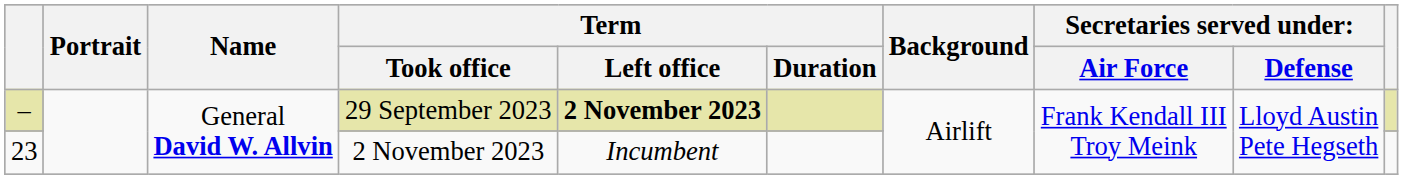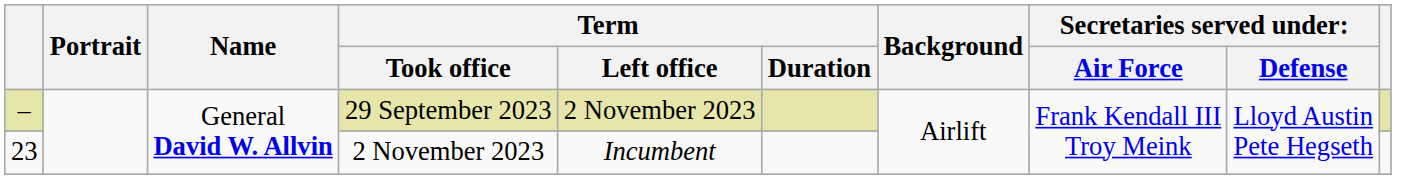(662, 109) bold -> (660, 109) normal
